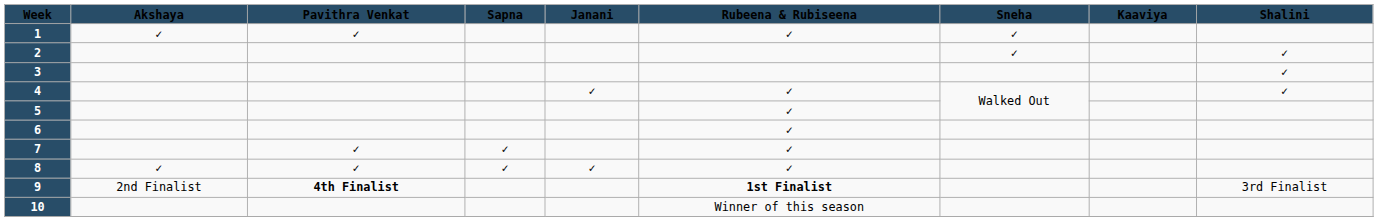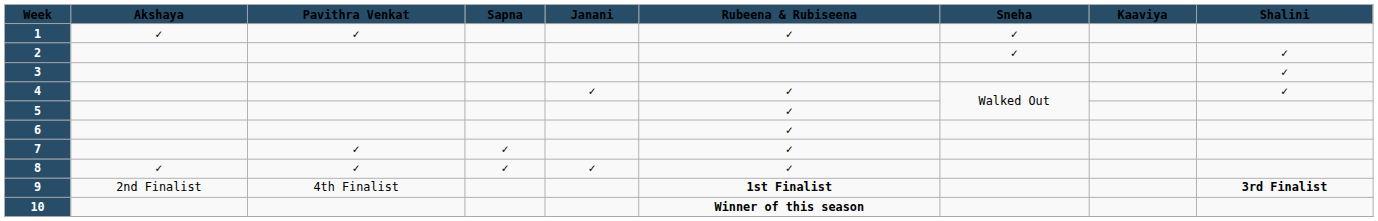(356, 188) bold -> (356, 188) normal
(1285, 188) normal -> (1285, 188) bold
(789, 207) normal -> (789, 207) bold
